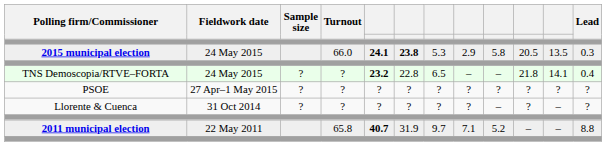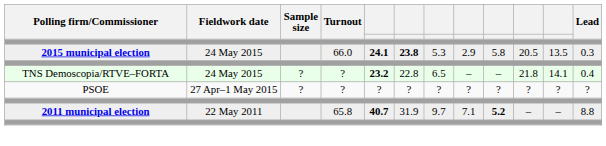- row: (96, 106)
(499, 128) normal -> (499, 111) bold
